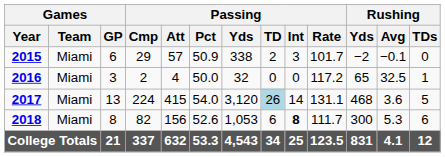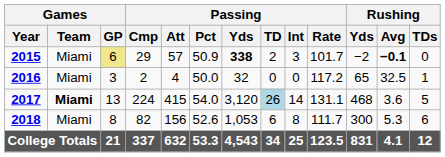(113, 57) no background -> (113, 57) khaki background
(241, 57) normal -> (241, 57) bold
(393, 57) normal -> (393, 57) bold
(75, 99) normal -> (74, 99) bold
(296, 120) bold -> (296, 120) normal
